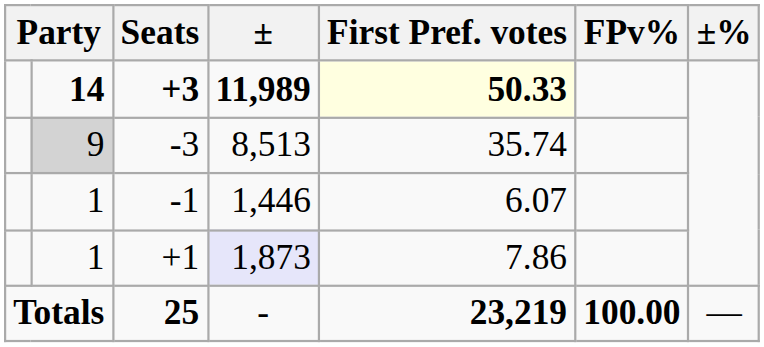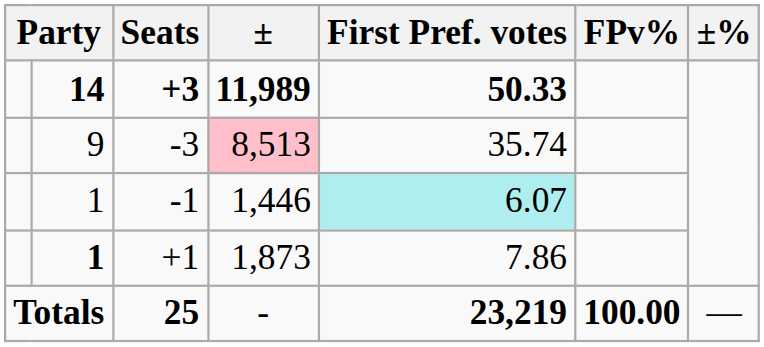(527, 88) lightyellow background -> (527, 88) no background
(95, 144) lightgrey background -> (95, 144) no background
(271, 144) no background -> (271, 144) pink background
(536, 200) no background -> (536, 200) paleturquoise background
(95, 256) normal -> (95, 256) bold
(271, 256) lavender background -> (271, 256) no background
